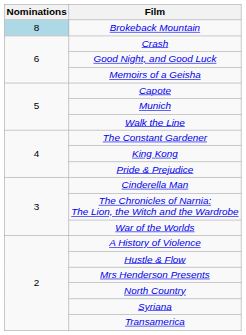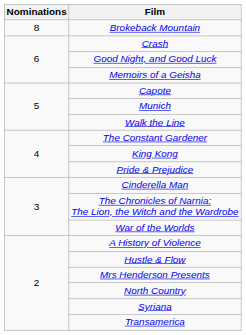(37, 28) lightblue background -> (37, 28) no background
